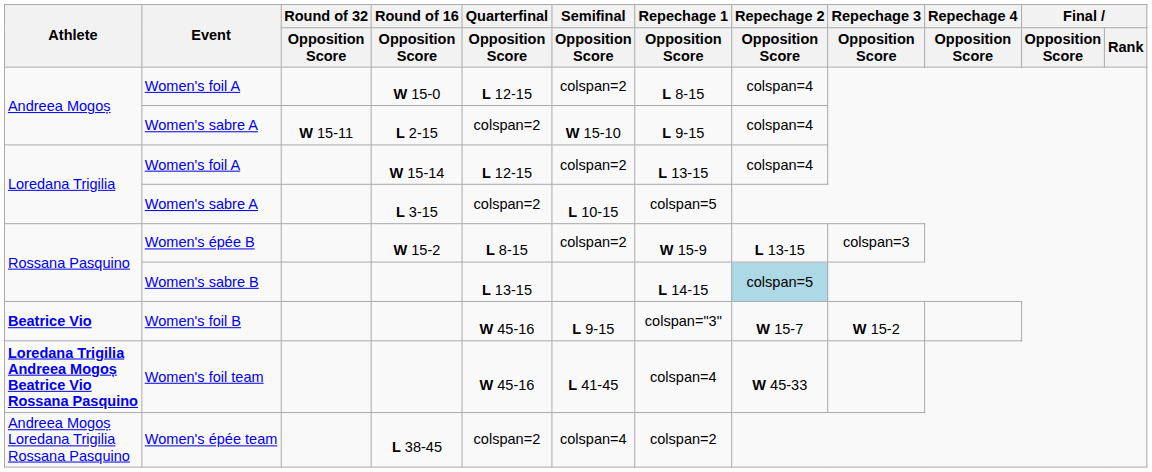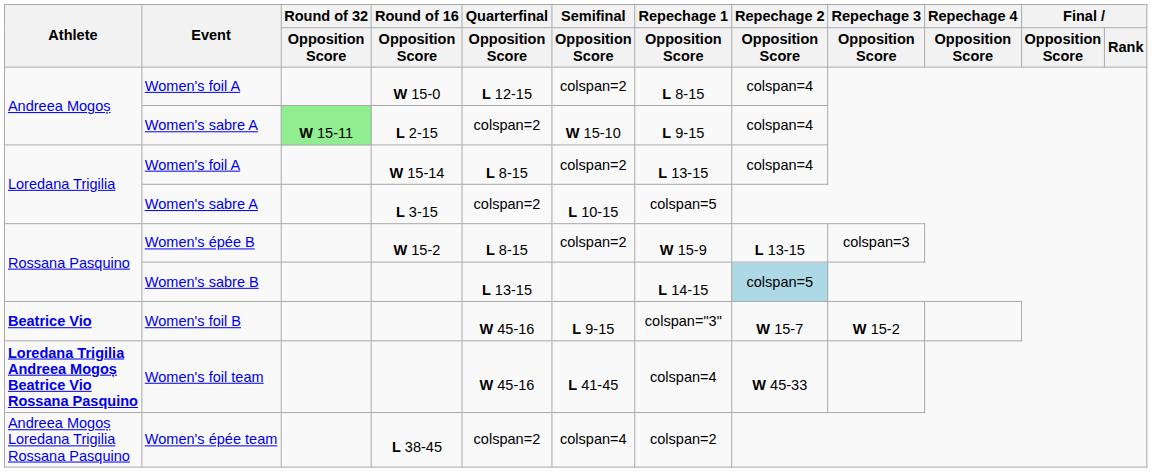(326, 134) no background -> (326, 134) lightgreen background
(507, 173) L 12-15 -> (507, 173) L 8-15
